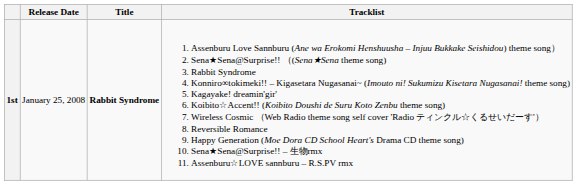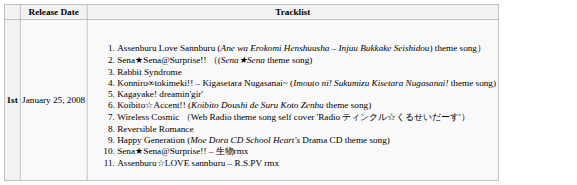- column: (124, 12)
